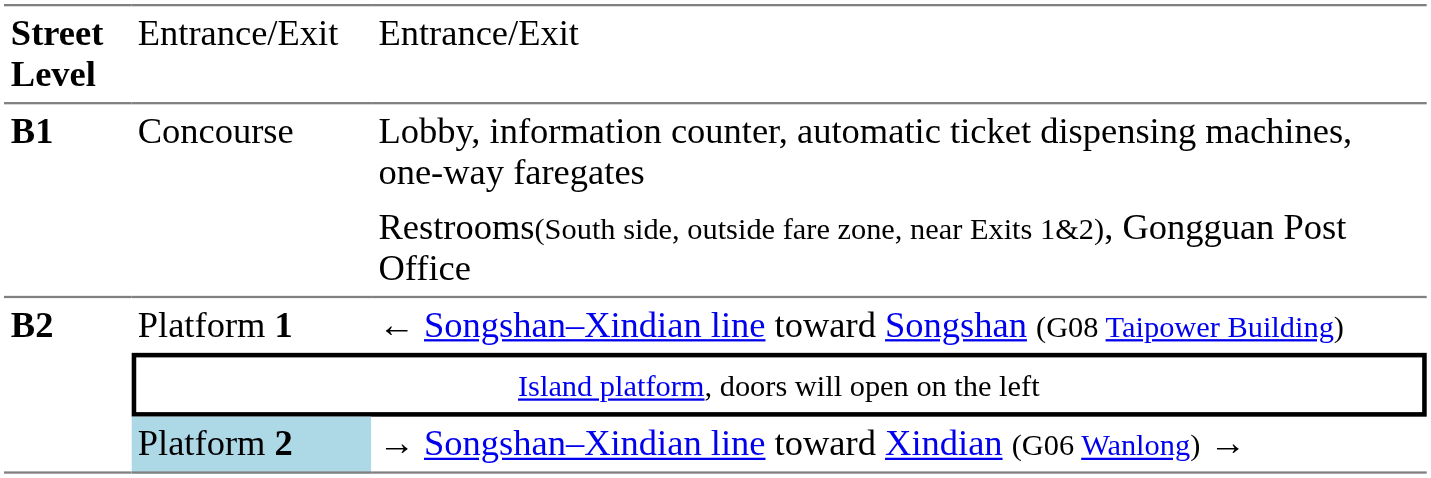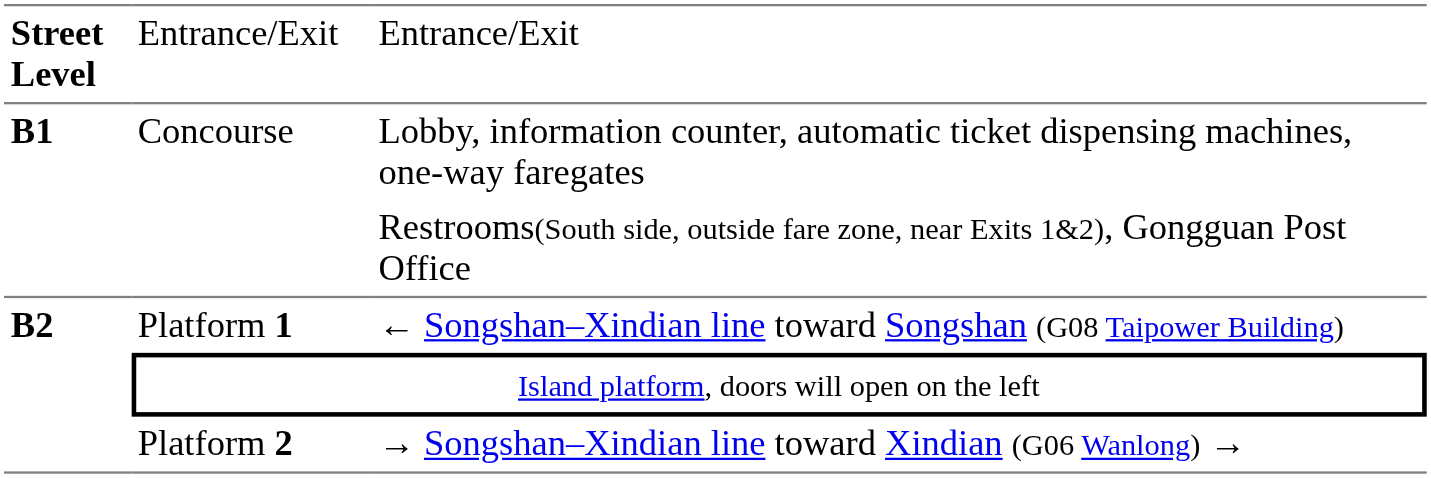(215, 443) lightblue background -> (215, 443) no background
